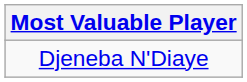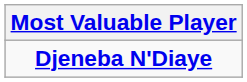(124, 58) normal -> (124, 58) bold
